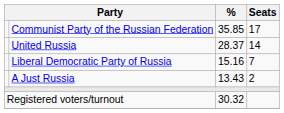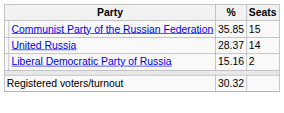(255, 29) 17 -> (255, 29) 15
(252, 62) 7 -> (252, 62) 2
- row: (43, 78)
